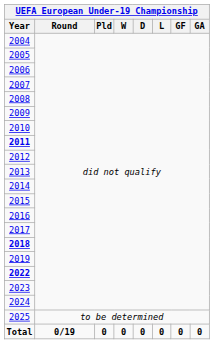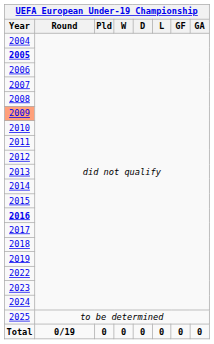(19, 55) normal -> (19, 55) bold
(19, 113) no background -> (19, 113) lightsalmon background
(19, 142) bold -> (19, 142) normal
(19, 215) normal -> (19, 215) bold
(19, 244) bold -> (19, 244) normal
(19, 273) bold -> (19, 273) normal
